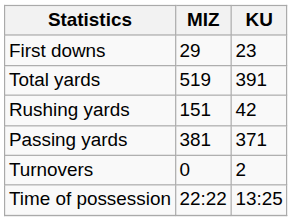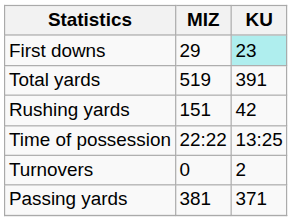(246, 50) no background -> (246, 50) paleturquoise background
rows swapped: (68, 140) <-> (90, 200)
